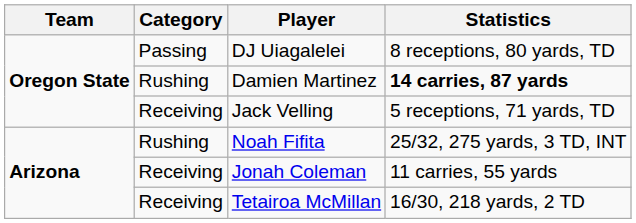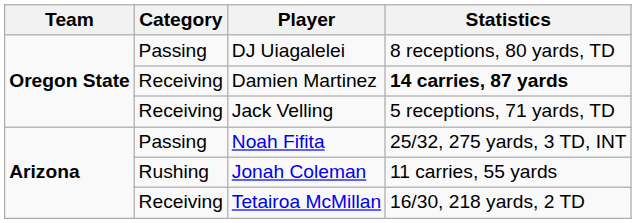(174, 80) Rushing -> (181, 80) Receiving
(174, 141) Rushing -> (173, 141) Passing
(181, 172) Receiving -> (174, 172) Rushing
